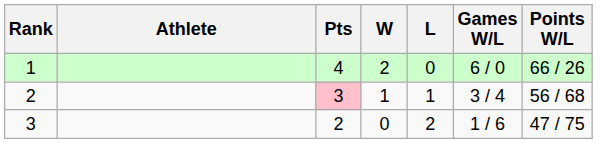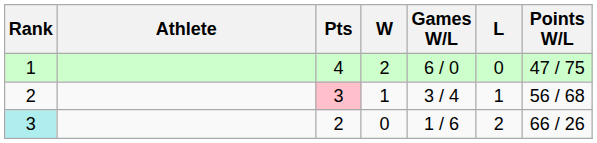columns swapped: (430, 29) <-> (488, 29)
(557, 68) 66 / 26 -> (557, 68) 47 / 75
(31, 125) no background -> (31, 125) paleturquoise background
(557, 125) 47 / 75 -> (557, 125) 66 / 26
